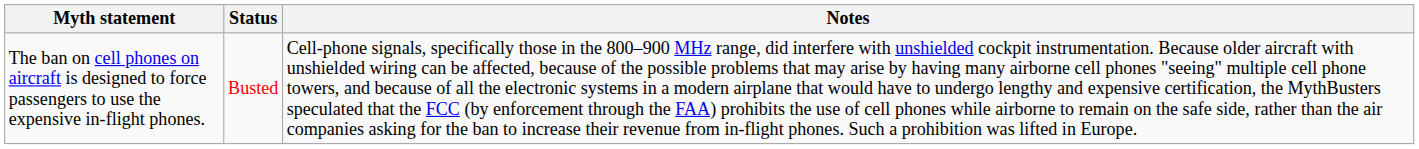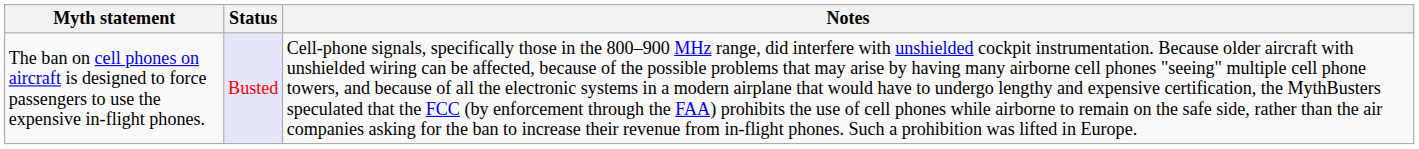(253, 88) no background -> (253, 88) lavender background
